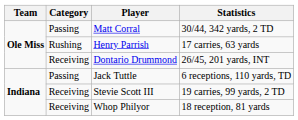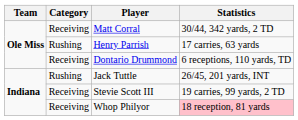(64, 29) Passing -> (69, 29) Receiving
(225, 60) 26/45, 201 yards, INT -> (236, 60) 6 receptions, 110 yards, TD
(64, 76) Passing -> (65, 76) Rushing
(236, 76) 6 receptions, 110 yards, TD -> (225, 76) 26/45, 201 yards, INT
(226, 107) no background -> (226, 107) pink background
